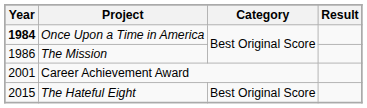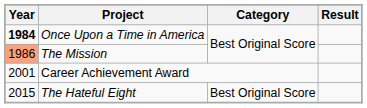(22, 54) no background -> (22, 54) lightsalmon background
